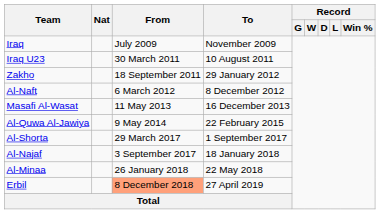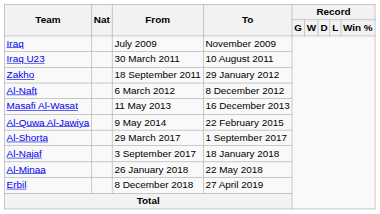(154, 185) lightsalmon background -> (154, 185) no background
